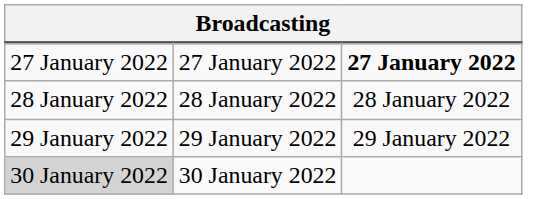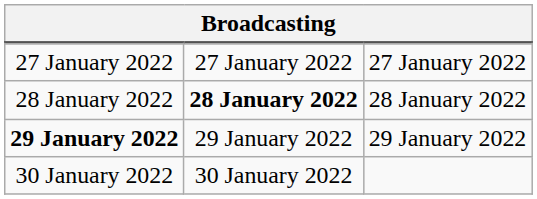(432, 61) bold -> (447, 61) normal
(258, 99) normal -> (274, 99) bold
(89, 137) normal -> (94, 137) bold
(89, 175) lightgrey background -> (94, 175) no background
